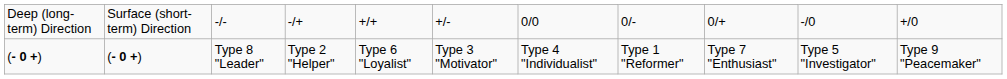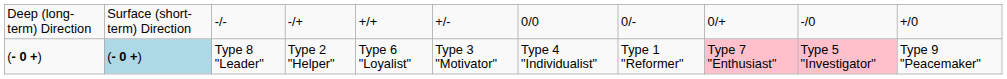(124, 56) no background -> (124, 56) lightblue background
(742, 56) no background -> (742, 56) pink background
(838, 56) no background -> (838, 56) pink background
